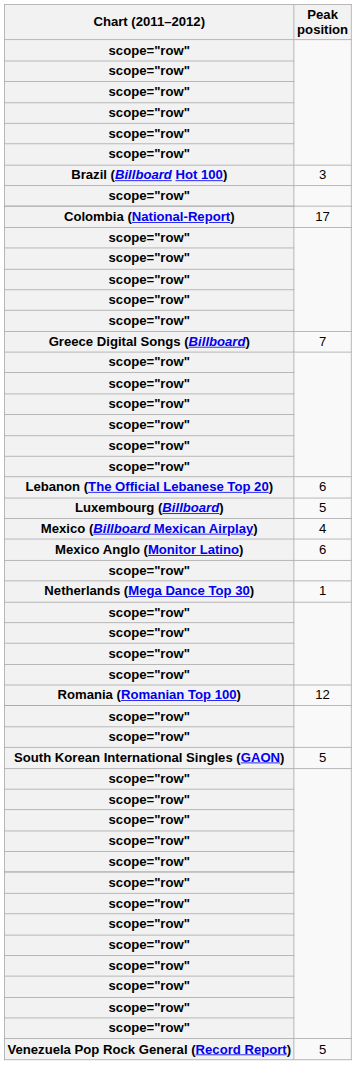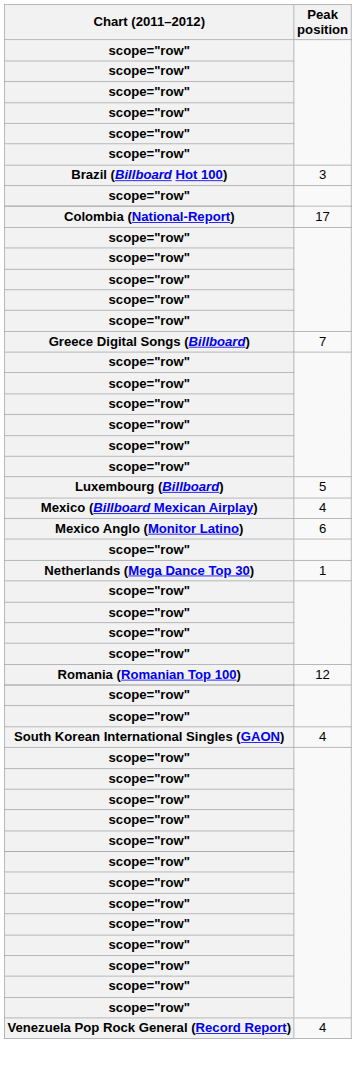- row: (149, 487)
(323, 757) 5 -> (323, 737) 4
(323, 1049) 5 -> (323, 1028) 4
